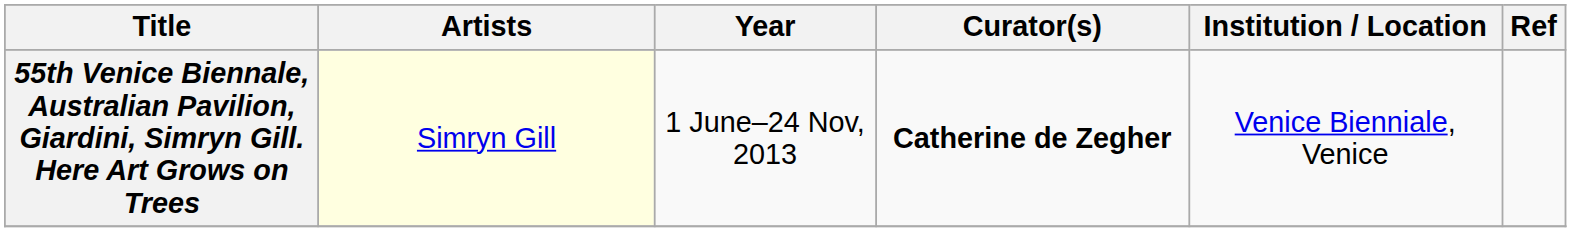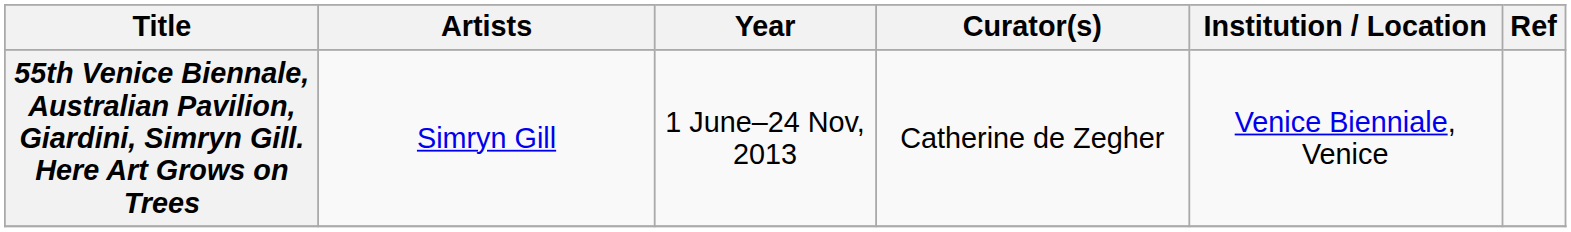(487, 137) lightyellow background -> (487, 137) no background
(1032, 137) bold -> (1032, 137) normal
